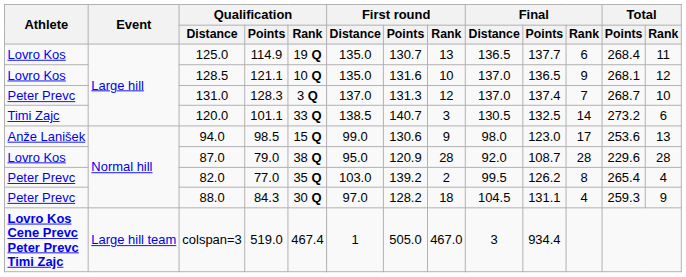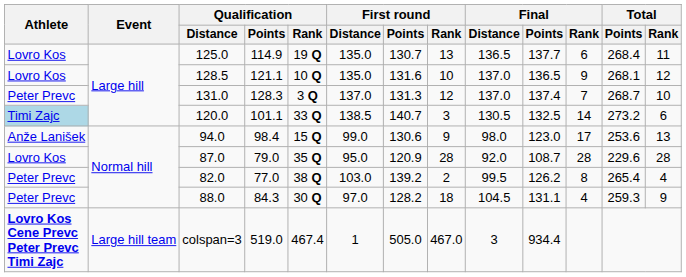(34, 116) no background -> (34, 116) lightblue background
(266, 137) 98.5 -> (266, 137) 98.4
(307, 157) 38 Q -> (307, 157) 35 Q
(307, 178) 35 Q -> (307, 178) 38 Q
